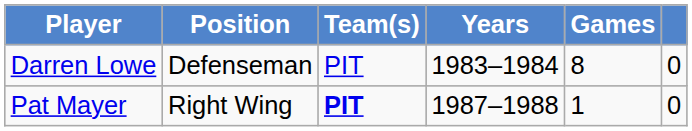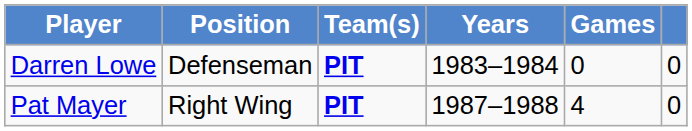(344, 65) normal -> (344, 65) bold
(578, 65) 8 -> (578, 65) 0
(578, 105) 1 -> (578, 105) 4
